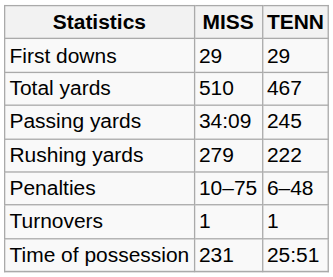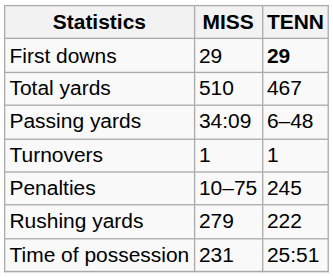(279, 55) normal -> (279, 55) bold
(284, 121) 245 -> (290, 121) 6–48
rows swapped: (76, 155) <-> (56, 221)
(290, 188) 6–48 -> (284, 188) 245
